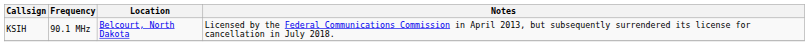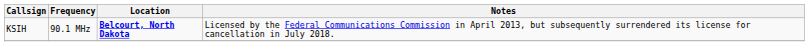(137, 29) normal -> (137, 29) bold
